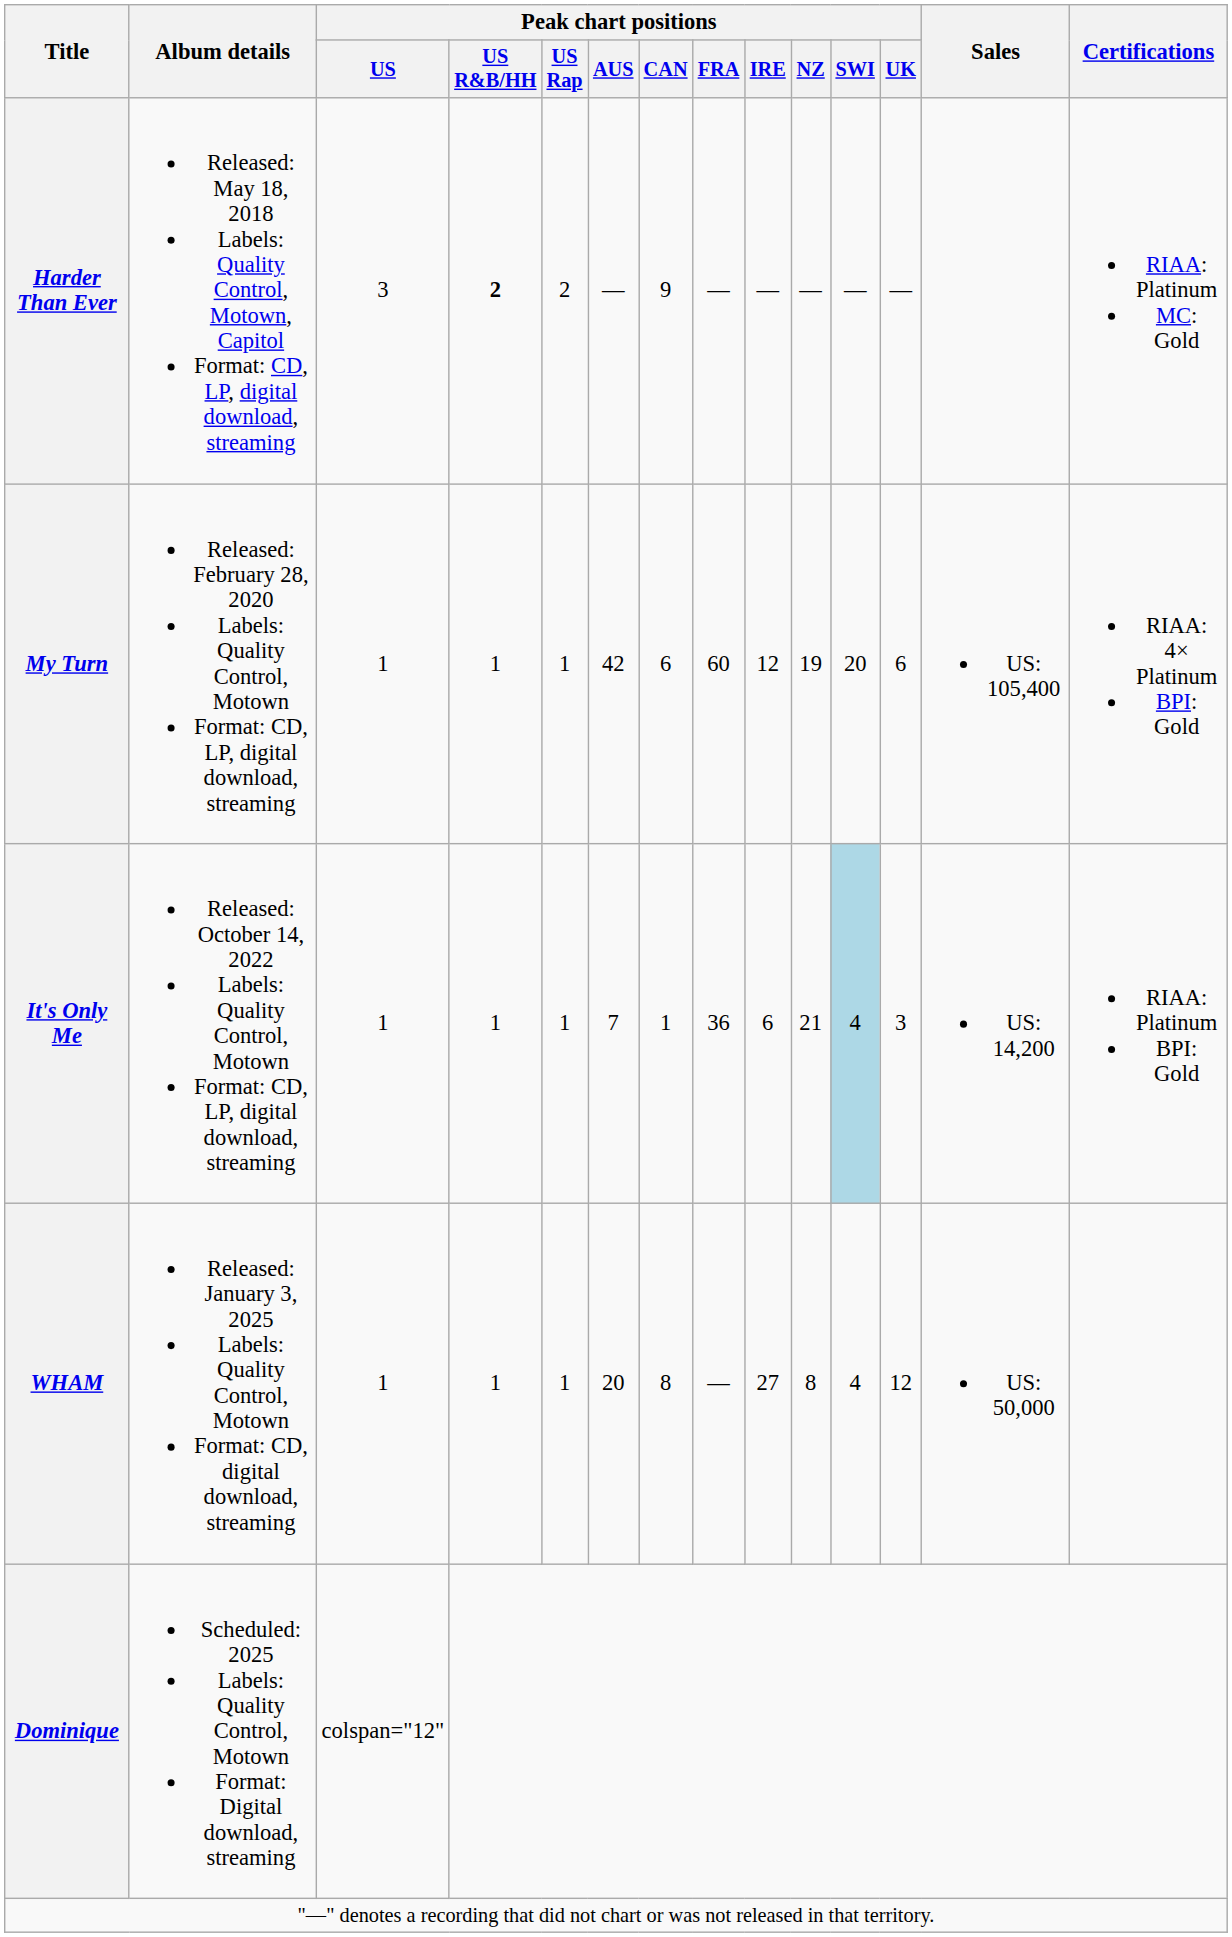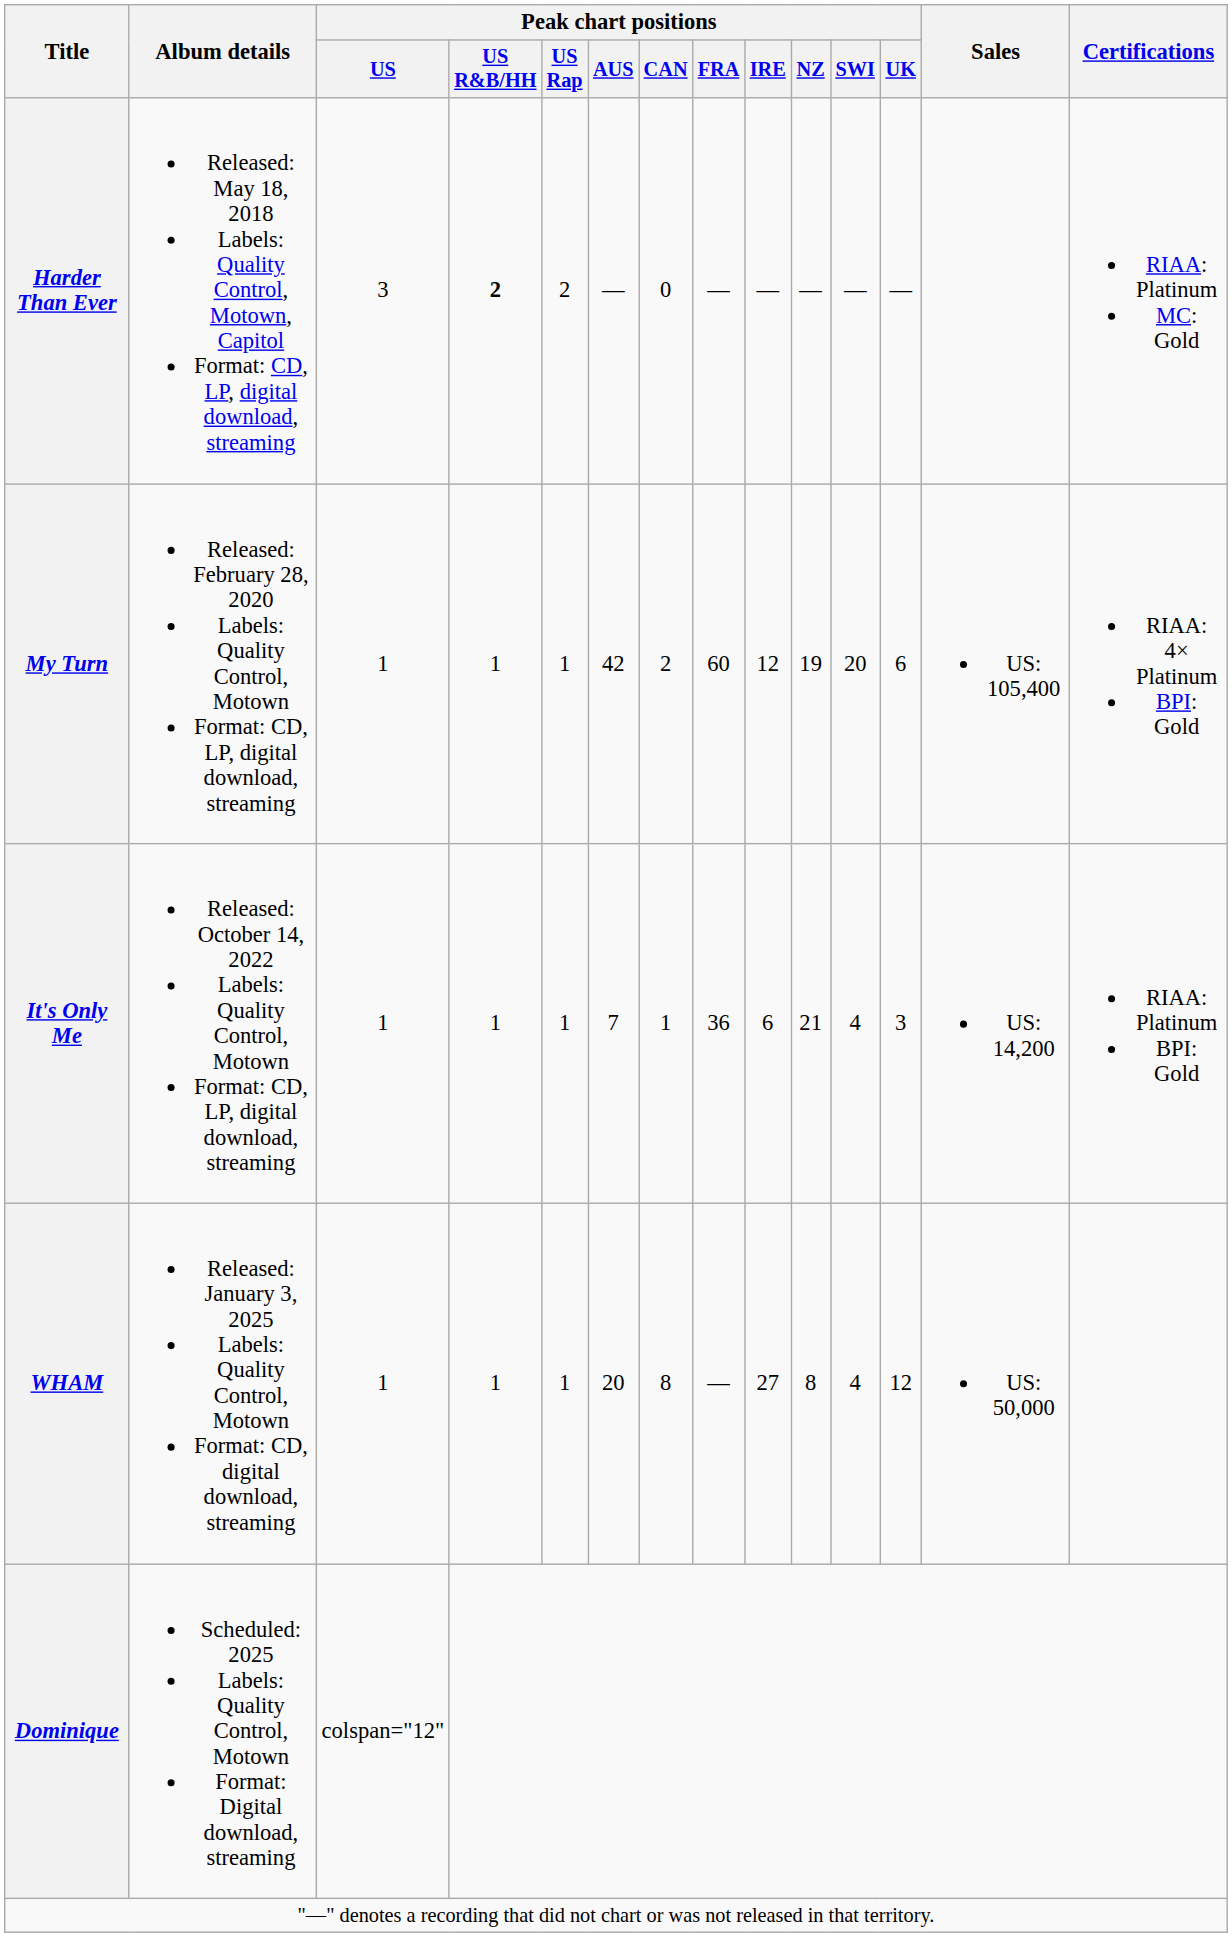(666, 290) 9 -> (666, 290) 0
(666, 663) 6 -> (666, 663) 2
(855, 1023) lightblue background -> (855, 1023) no background
